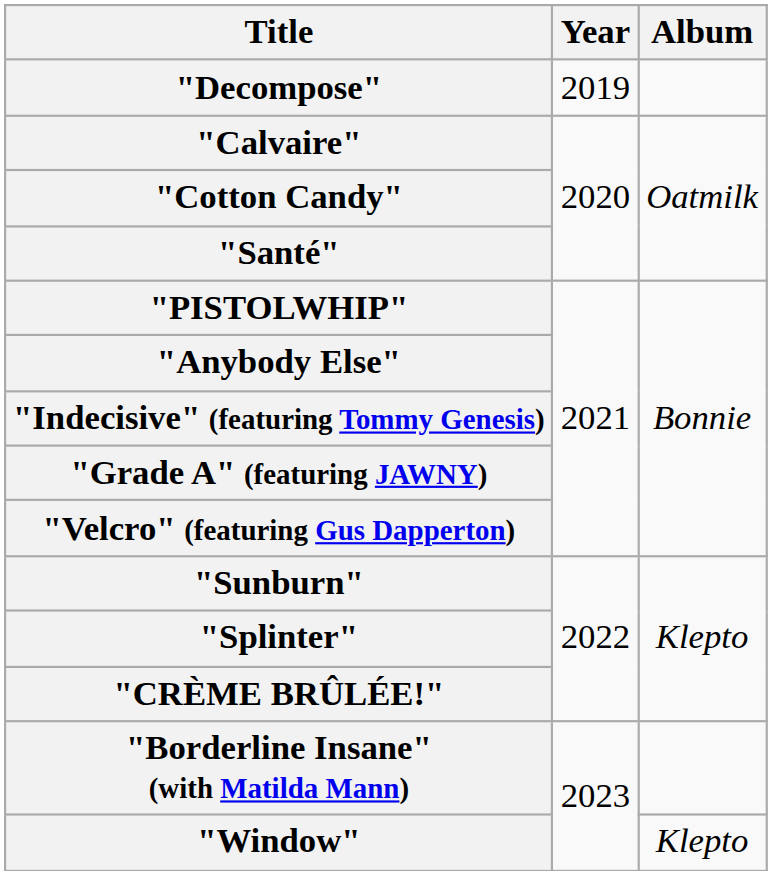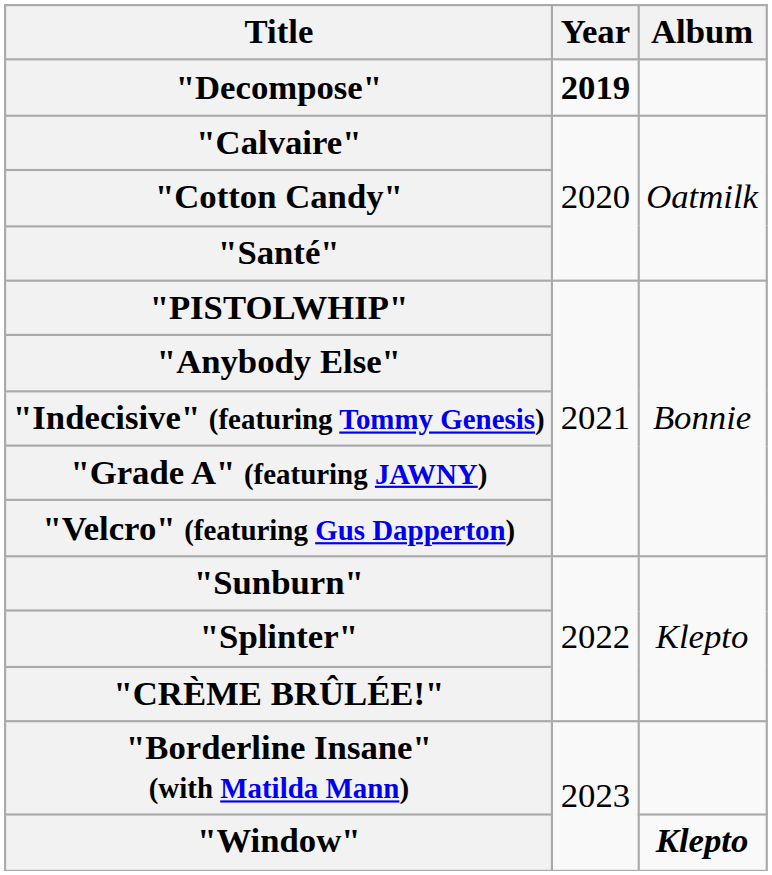(595, 87) normal -> (595, 87) bold
(702, 841) normal -> (702, 841) bold
